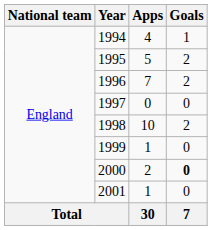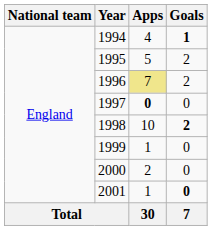(187, 37) normal -> (187, 37) bold
(148, 81) no background -> (148, 81) khaki background
(148, 103) normal -> (148, 103) bold
(187, 125) normal -> (187, 125) bold
(187, 170) bold -> (187, 170) normal
(187, 192) normal -> (187, 192) bold
